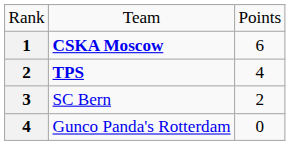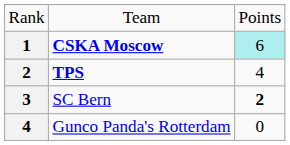(260, 45) no background -> (260, 45) paleturquoise background
(260, 99) normal -> (260, 99) bold
